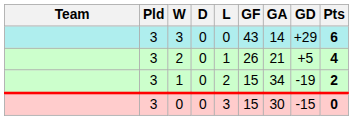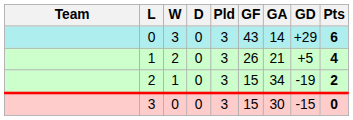columns swapped: (154, 15) <-> (226, 15)
